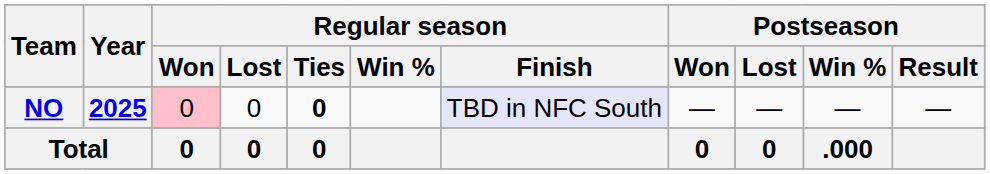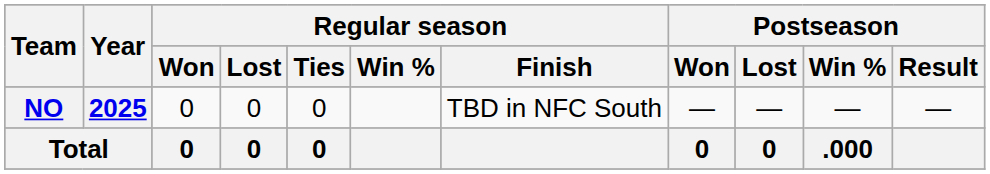(187, 108) pink background -> (187, 108) no background
(319, 108) bold -> (319, 108) normal
(554, 108) lavender background -> (554, 108) no background
